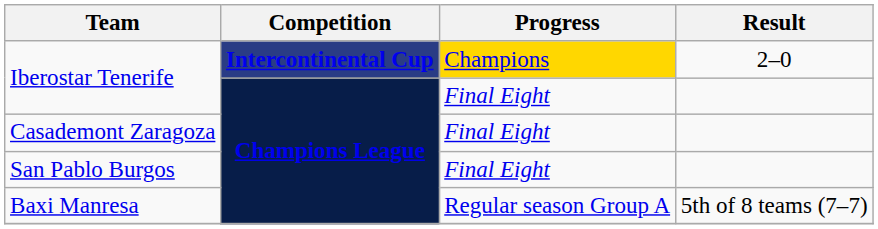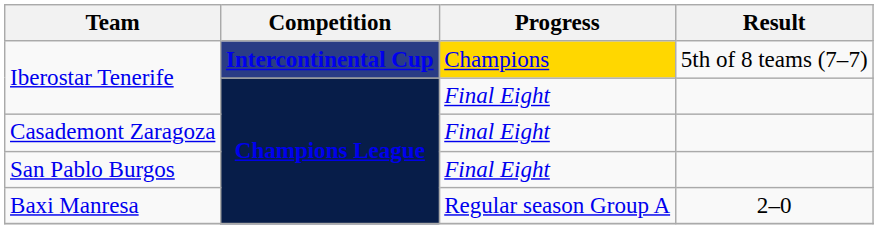(774, 59) 2–0 -> (774, 59) 5th of 8 teams (7–7)
(774, 205) 5th of 8 teams (7–7) -> (774, 205) 2–0
